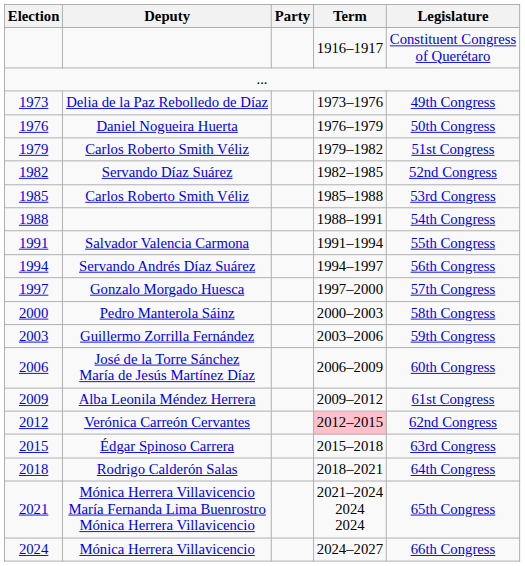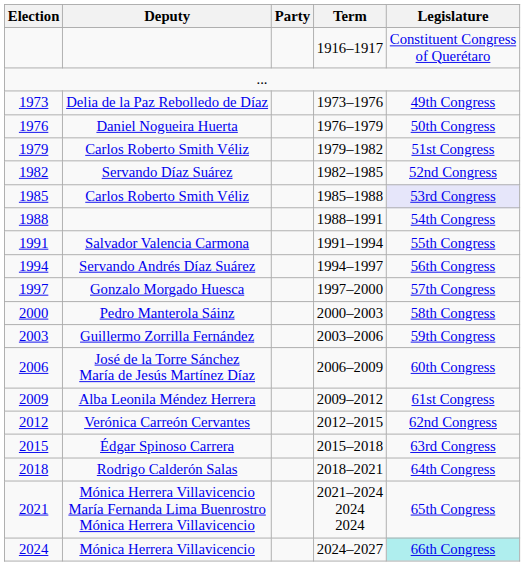(453, 196) no background -> (453, 196) lavender background
(350, 422) pink background -> (350, 422) no background
(453, 549) no background -> (453, 549) paleturquoise background
